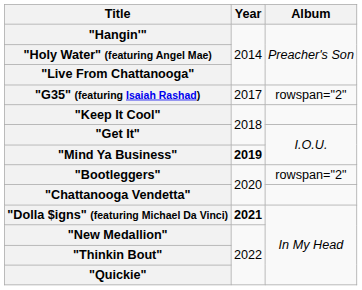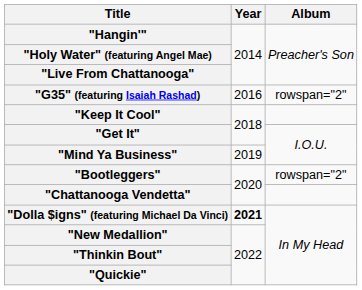(248, 94) 2017 -> (248, 94) 2016
(248, 154) bold -> (248, 154) normal
